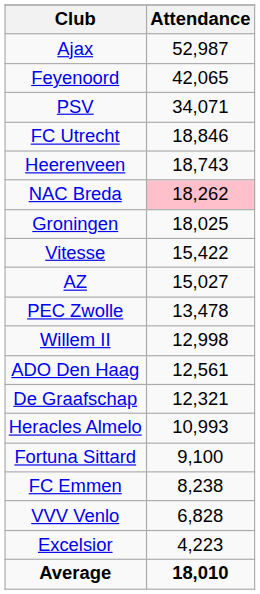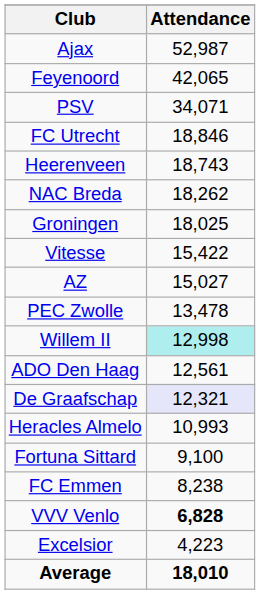(200, 194) pink background -> (200, 194) no background
(200, 340) no background -> (200, 340) paleturquoise background
(200, 398) no background -> (200, 398) lavender background
(200, 515) normal -> (200, 515) bold
